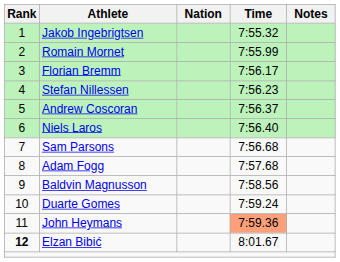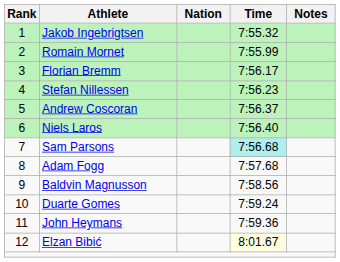(258, 147) no background -> (258, 147) paleturquoise background
(258, 223) lightsalmon background -> (258, 223) no background
(22, 242) bold -> (22, 242) normal
(258, 242) no background -> (258, 242) lightyellow background
